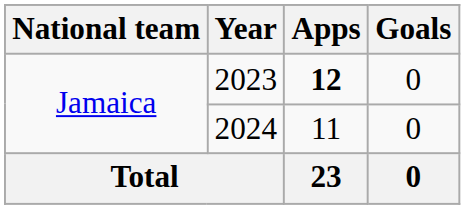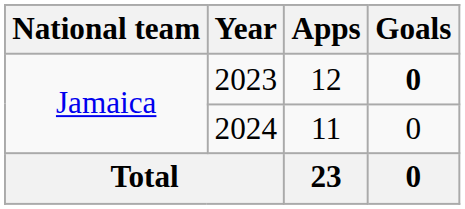(326, 78) bold -> (326, 78) normal
(413, 78) normal -> (413, 78) bold
